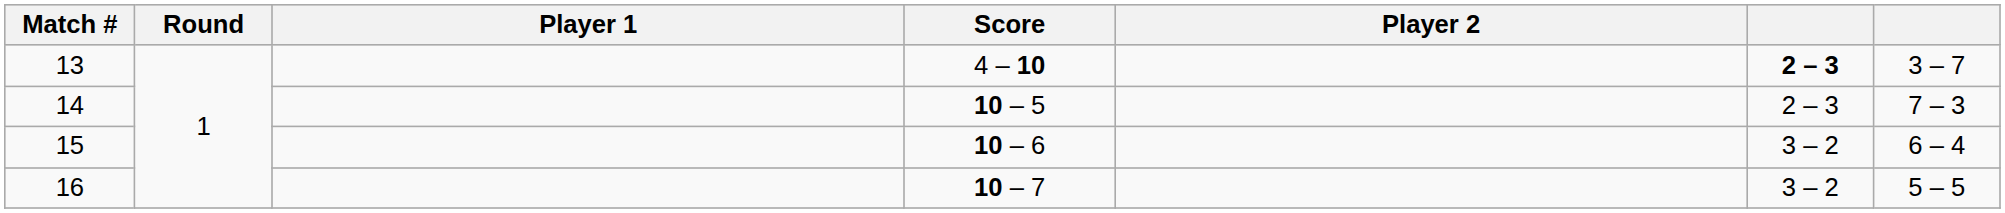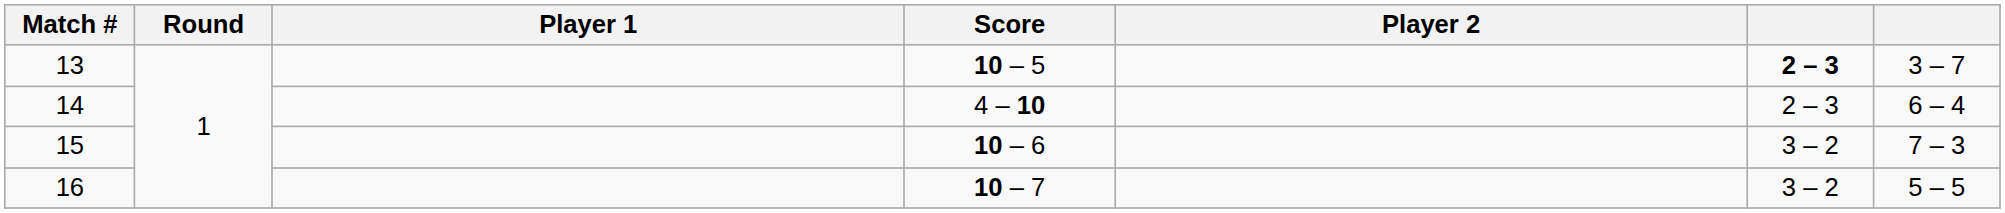(1010, 65) 4 – 10 -> (1010, 65) 10 – 5
(1010, 106) 10 – 5 -> (1010, 106) 4 – 10
(1937, 106) 7 – 3 -> (1937, 106) 6 – 4
(1937, 146) 6 – 4 -> (1937, 146) 7 – 3
